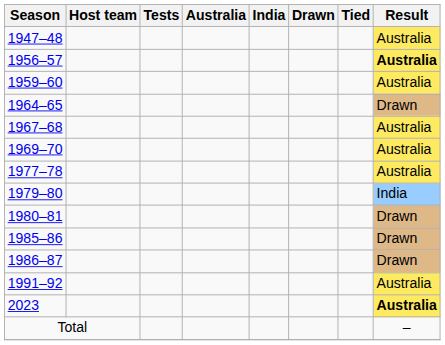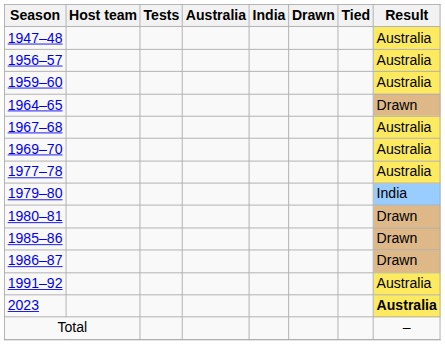(407, 60) bold -> (404, 60) normal
